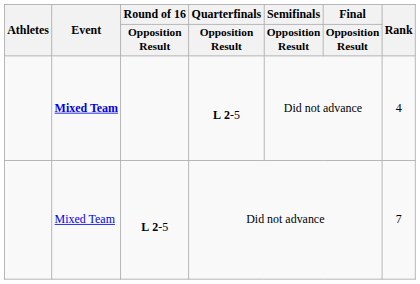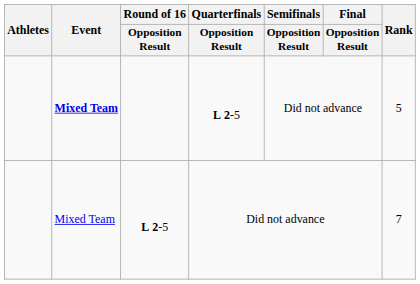(399, 108) 4 -> (399, 108) 5
